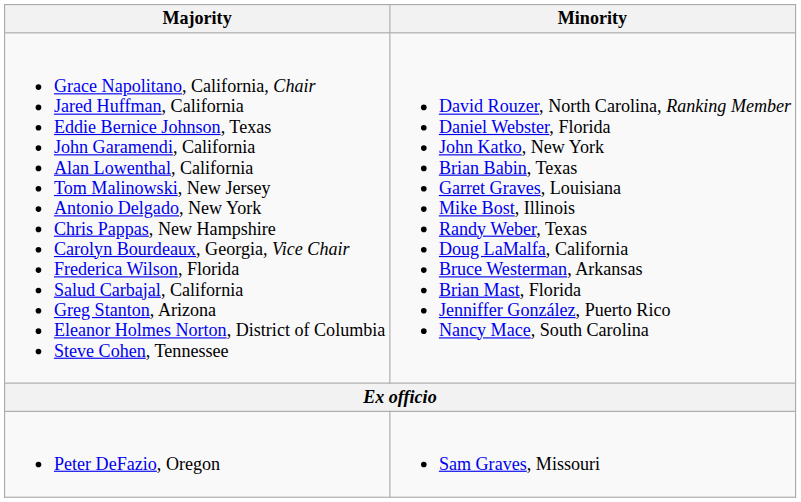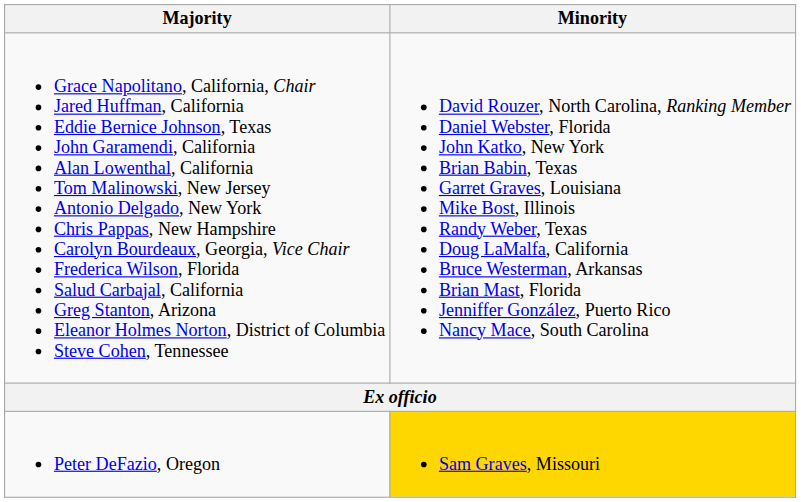(592, 464) no background -> (592, 464) gold background
